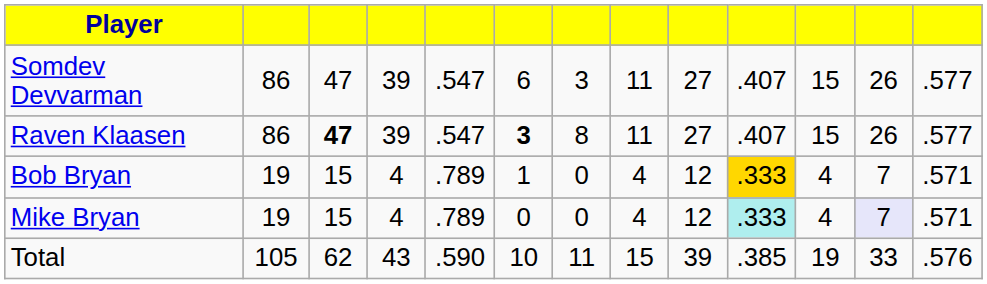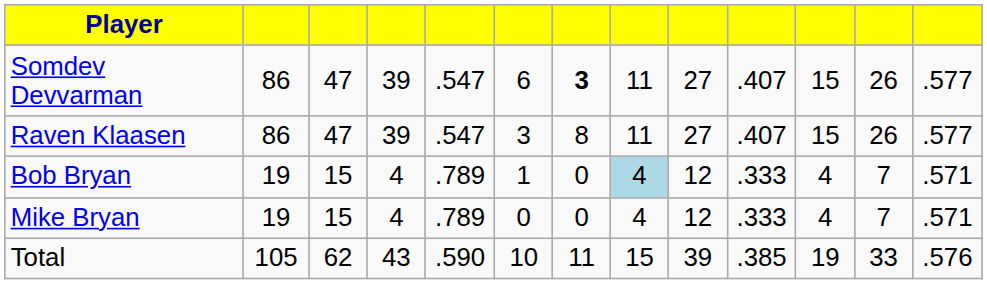(582, 80) normal -> (582, 80) bold
(338, 135) bold -> (338, 135) normal
(524, 135) bold -> (524, 135) normal
(639, 176) no background -> (639, 176) lightblue background
(762, 176) gold background -> (762, 176) no background
(762, 217) paleturquoise background -> (762, 217) no background
(884, 217) lavender background -> (884, 217) no background
